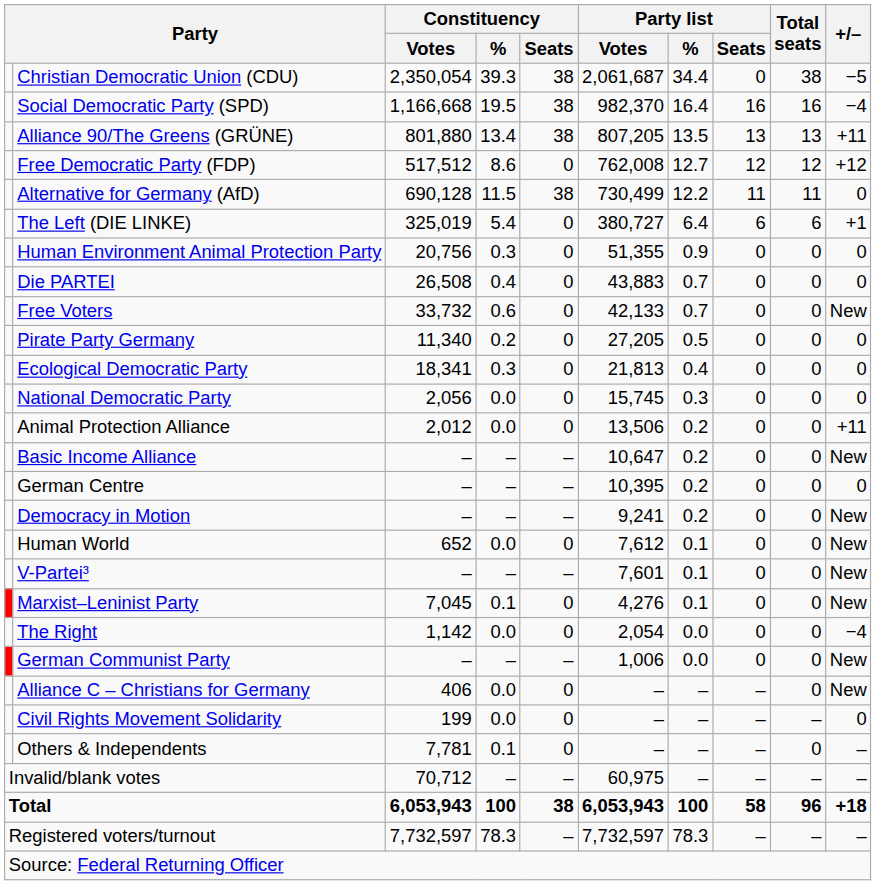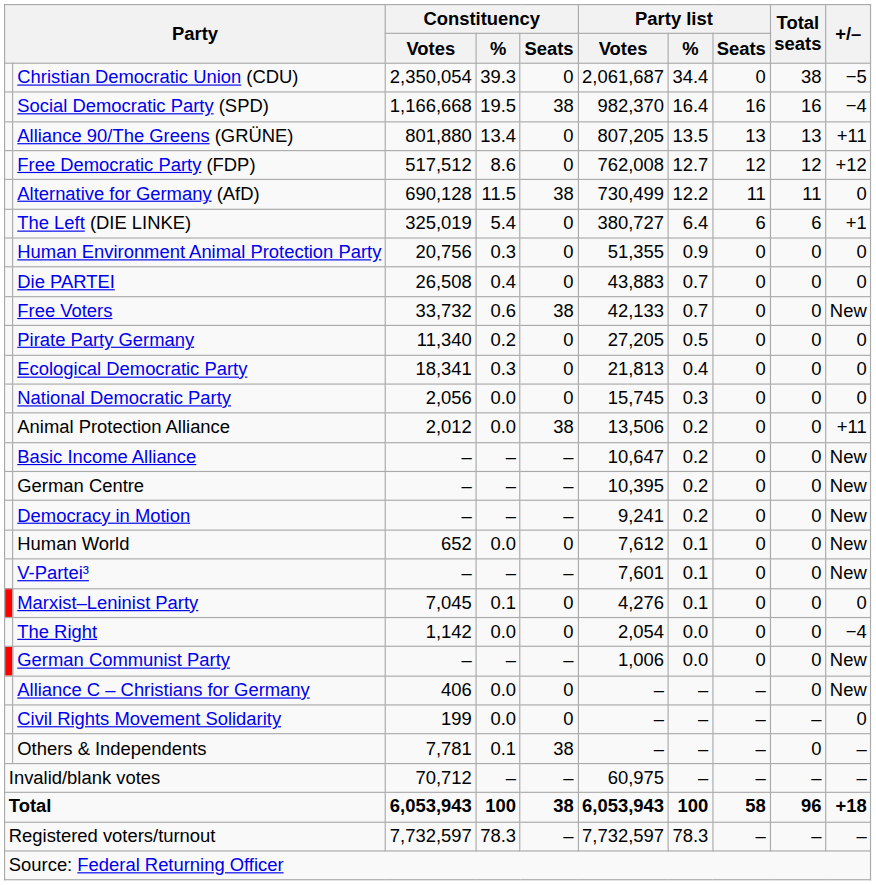(563, 77) 38 -> (568, 77) 0
(563, 135) 38 -> (568, 135) 0
(568, 310) 0 -> (563, 310) 38
(568, 427) 0 -> (563, 427) 38
(862, 485) 0 -> (848, 485) New
(848, 602) New -> (862, 602) 0
(568, 748) 0 -> (563, 748) 38
